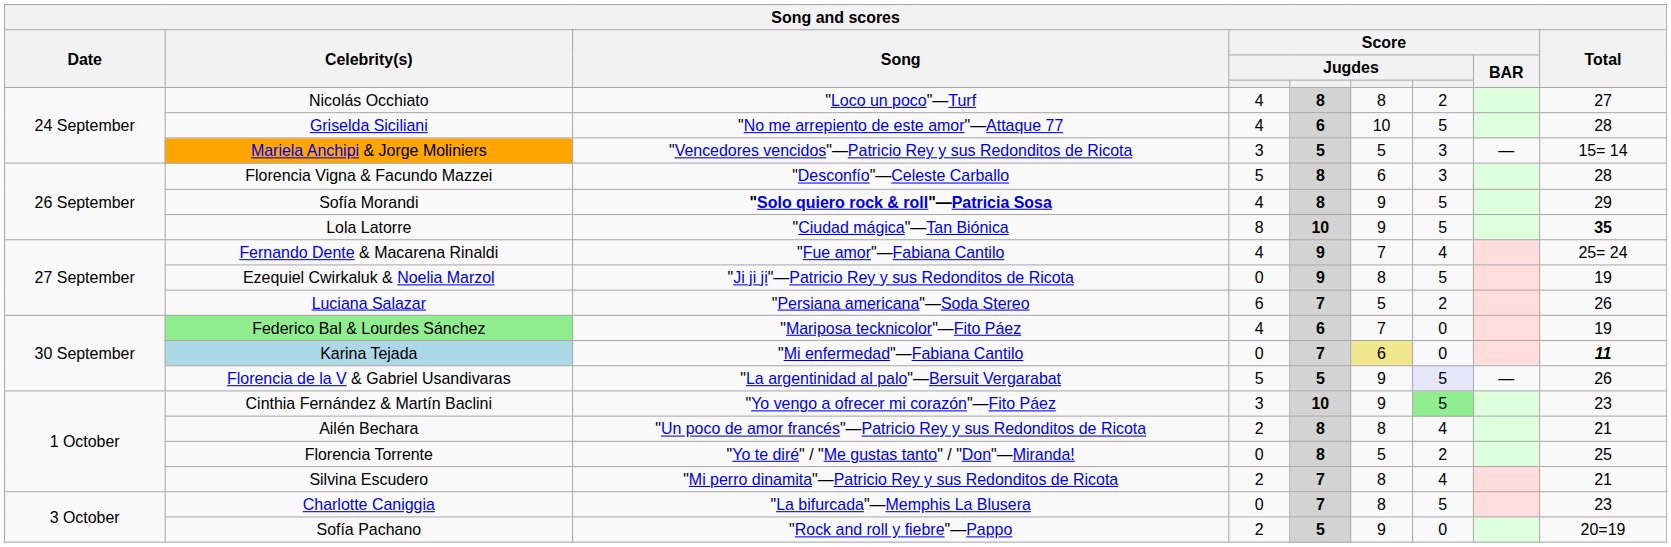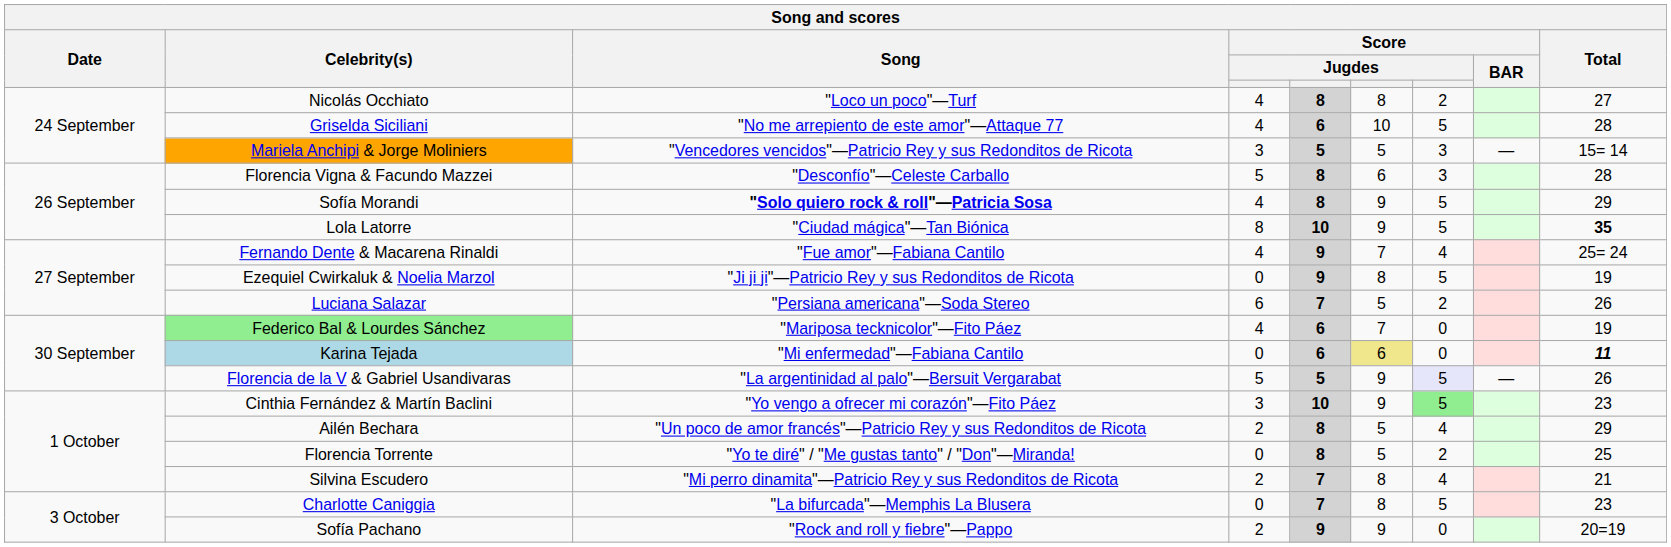(1320, 353) 7 -> (1320, 353) 6
(1382, 429) 8 -> (1382, 429) 5
(1603, 429) 21 -> (1603, 429) 29
(1320, 530) 5 -> (1320, 530) 9
